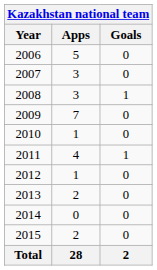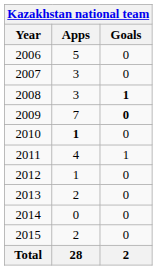(126, 94) normal -> (126, 94) bold
(126, 114) normal -> (126, 114) bold
(76, 134) normal -> (76, 134) bold
